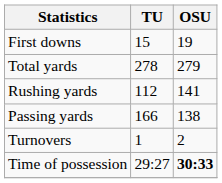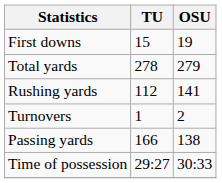rows swapped: (51, 115) <-> (40, 140)
(195, 165) bold -> (195, 165) normal
